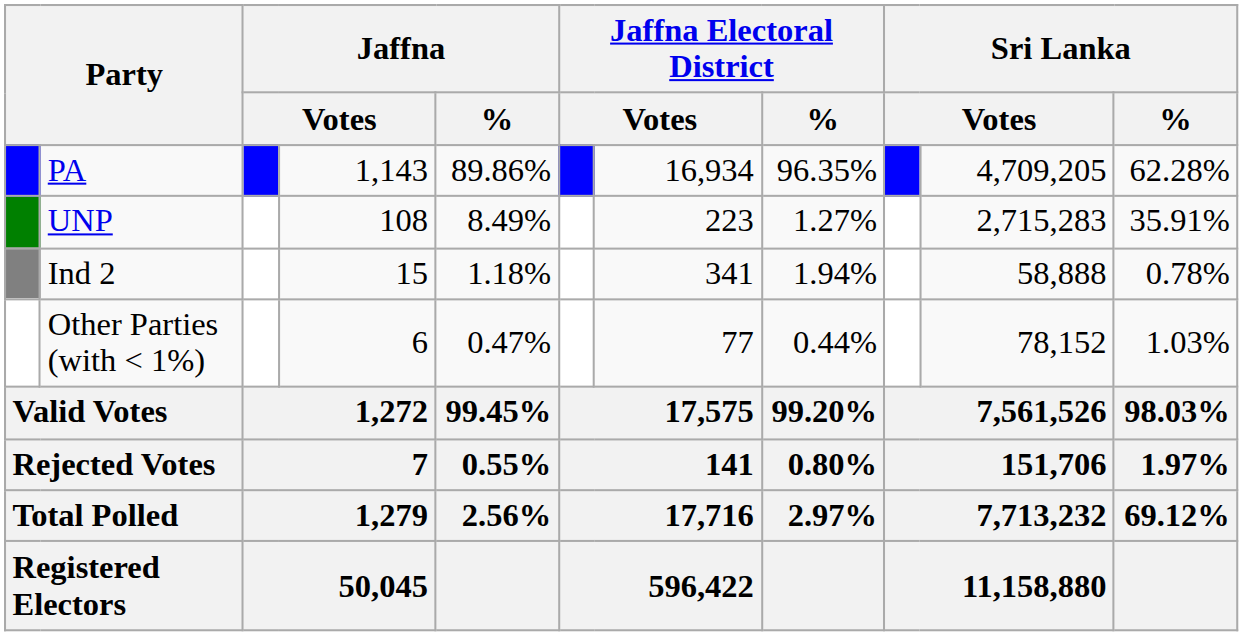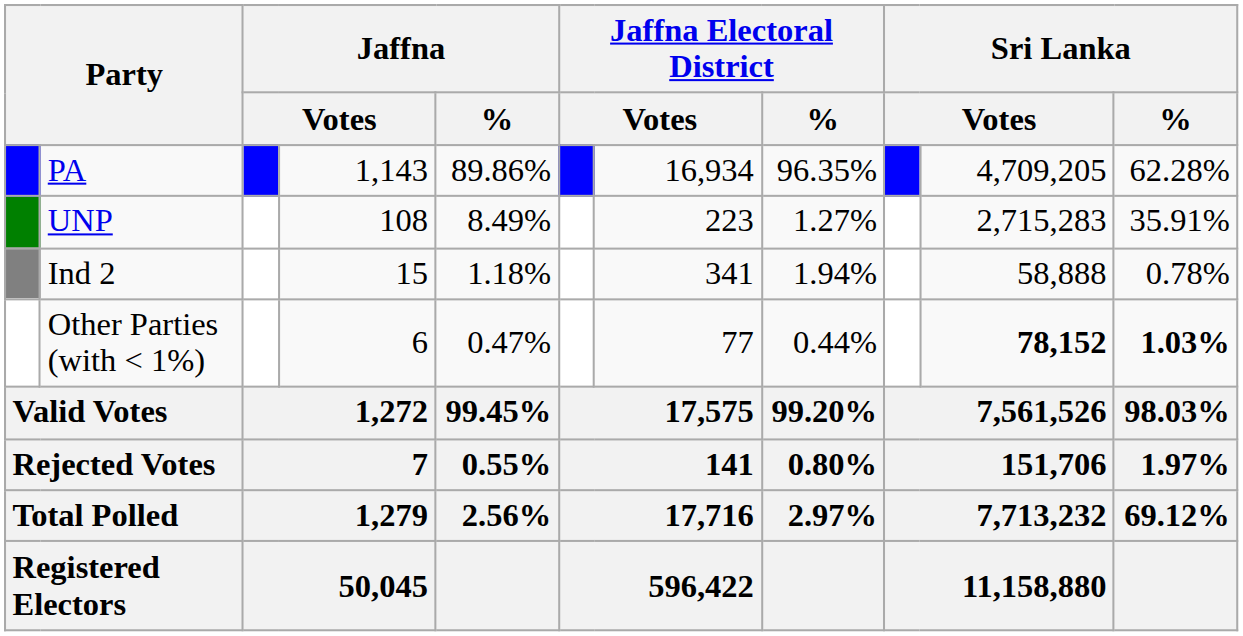(1062, 342) normal -> (1062, 342) bold
(1188, 342) normal -> (1185, 342) bold
